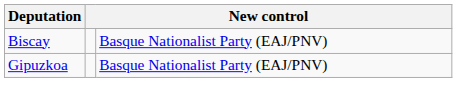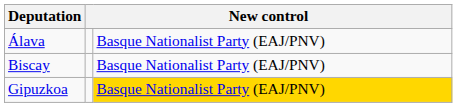+ row: (26, 41)
(213, 65) no background -> (211, 89) gold background
